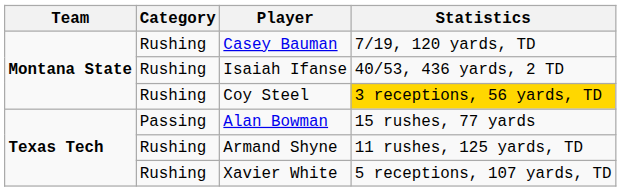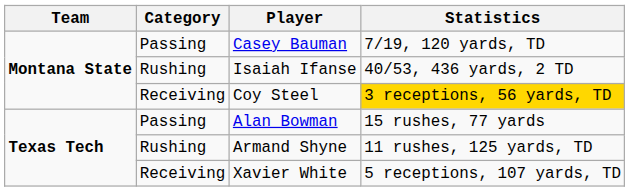(173, 44) Rushing -> (173, 44) Passing
(173, 96) Rushing -> (183, 96) Receiving
(173, 173) Rushing -> (183, 173) Receiving
